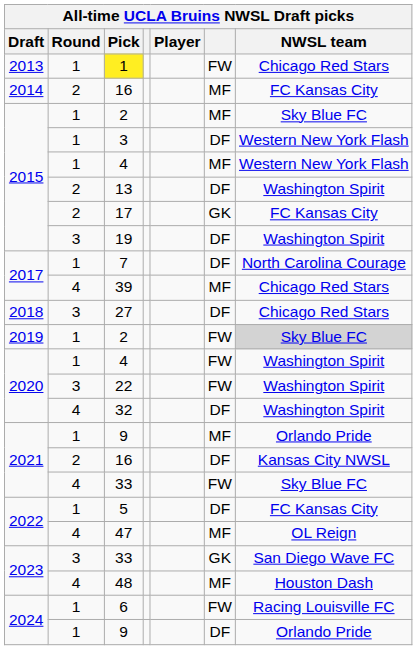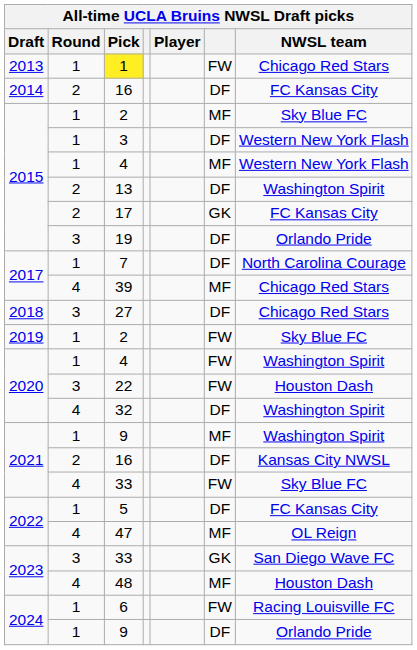(220, 90) MF -> (220, 90) DF
(324, 238) Washington Spirit -> (324, 238) Orlando Pride
(324, 336) lightgrey background -> (324, 336) no background
(324, 386) Washington Spirit -> (324, 386) Houston Dash
(324, 435) Orlando Pride -> (324, 435) Washington Spirit
